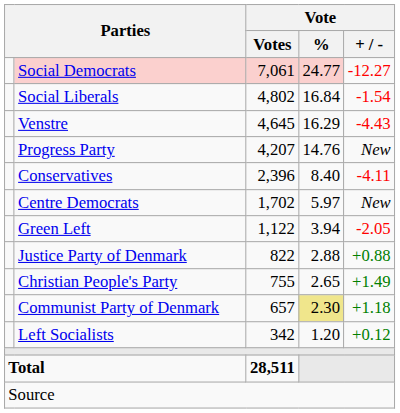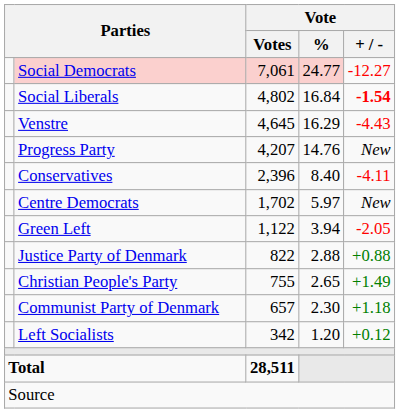(373, 96) normal -> (373, 96) bold
(325, 307) khaki background -> (325, 307) no background
